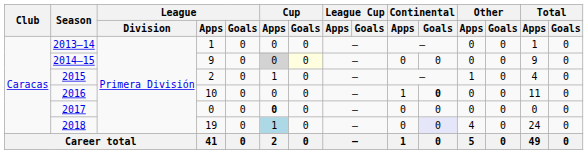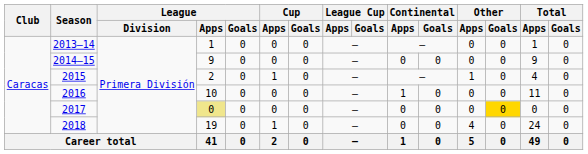(274, 61) lightgrey background -> (274, 61) no background
(306, 61) lightyellow background -> (306, 61) no background
(438, 93) bold -> (438, 93) normal
(211, 109) no background -> (211, 109) khaki background
(274, 109) bold -> (274, 109) normal
(503, 109) no background -> (503, 109) gold background
(274, 125) lightblue background -> (274, 125) no background
(438, 125) lavender background -> (438, 125) no background
